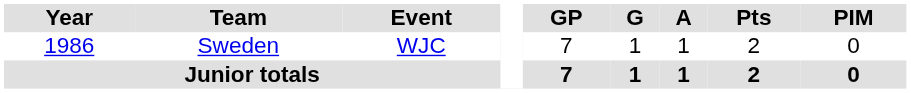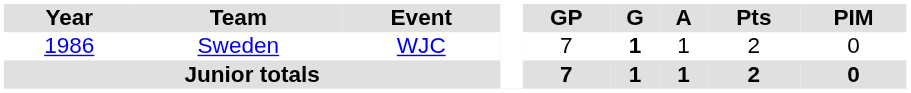(635, 46) normal -> (635, 46) bold
